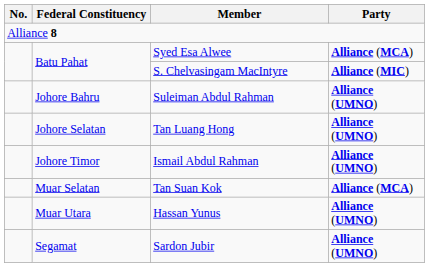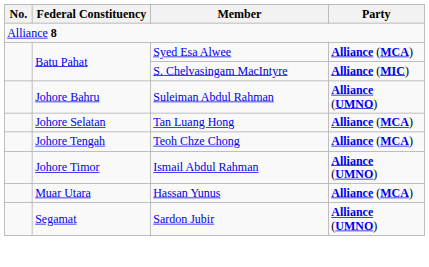(354, 129) Alliance (UMNO) -> (372, 122) Alliance (MCA)
+ row: (196, 141)
- row: (187, 187)
(354, 213) Alliance (UMNO) -> (372, 193) Alliance (MCA)
